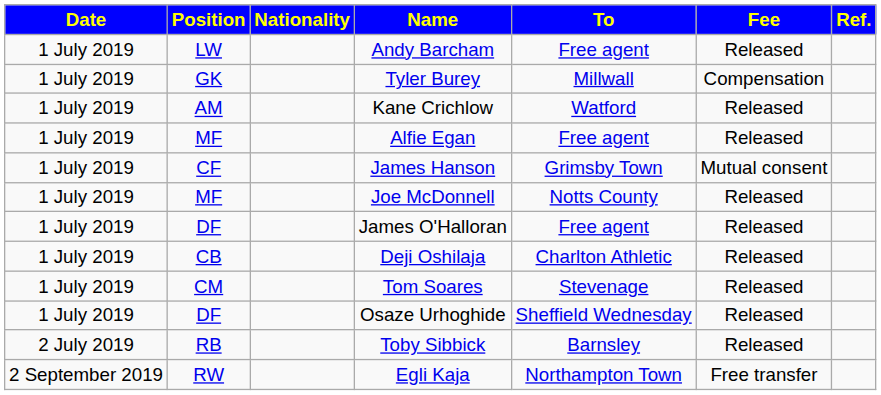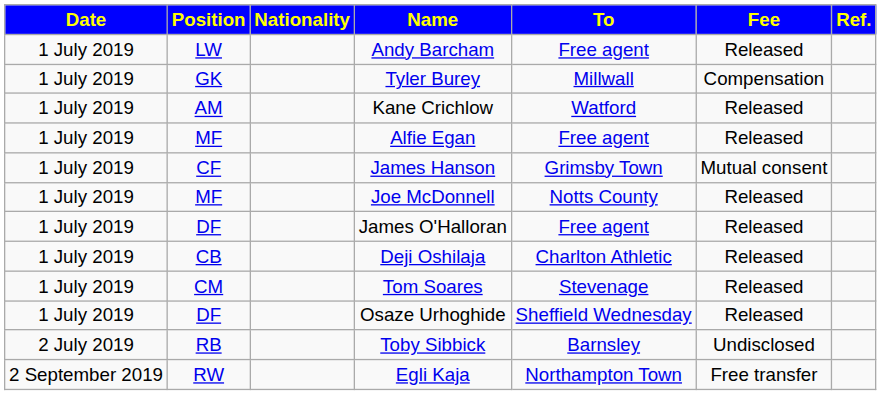(764, 345) Released -> (764, 345) Undisclosed
